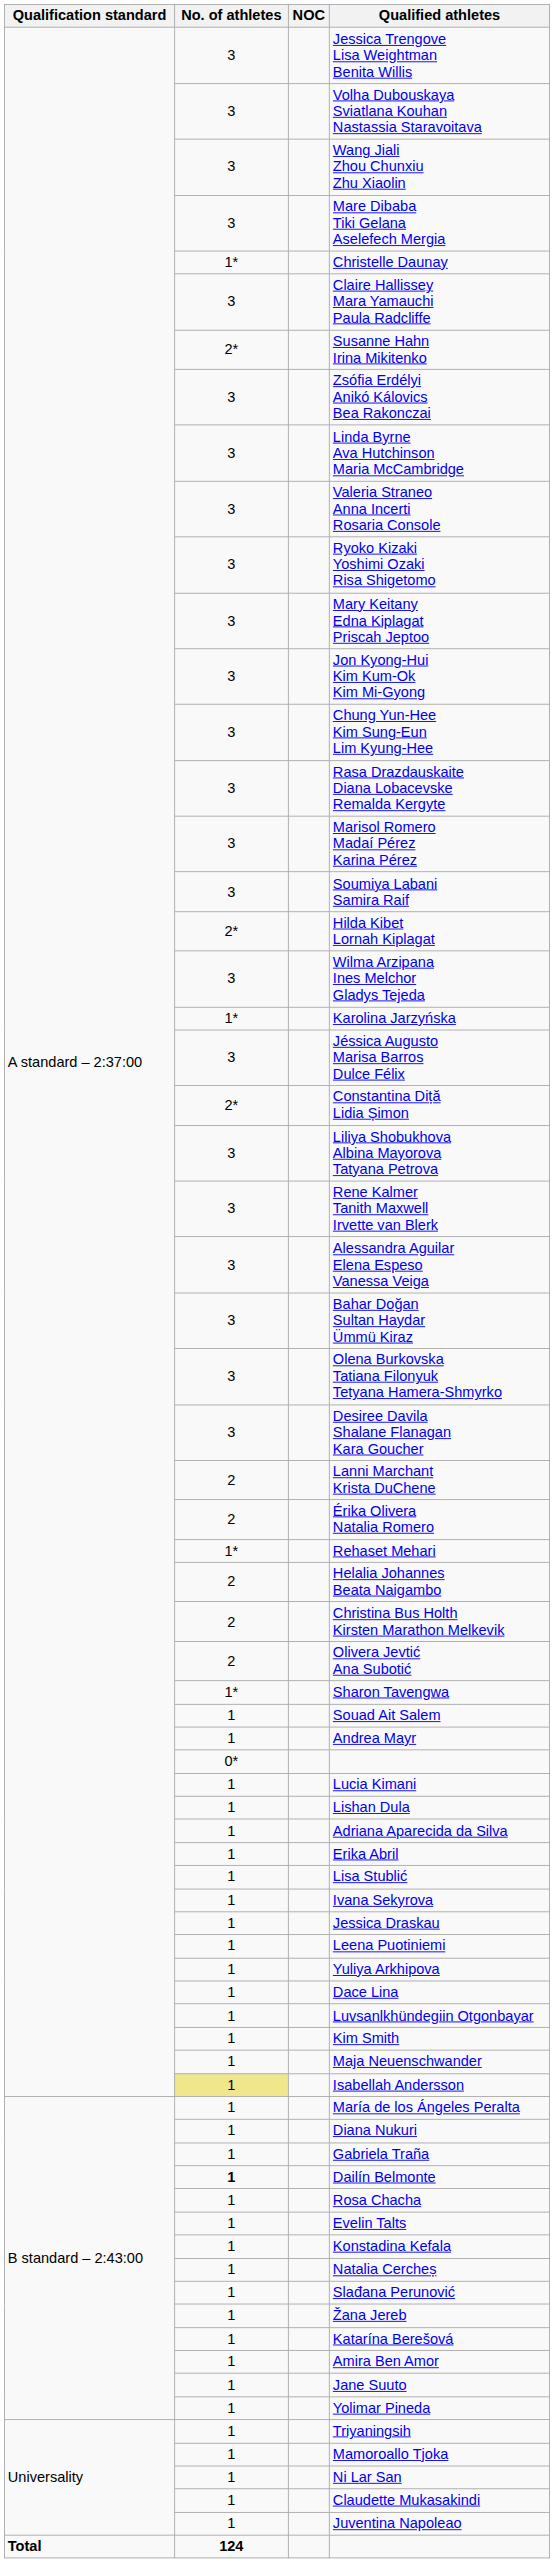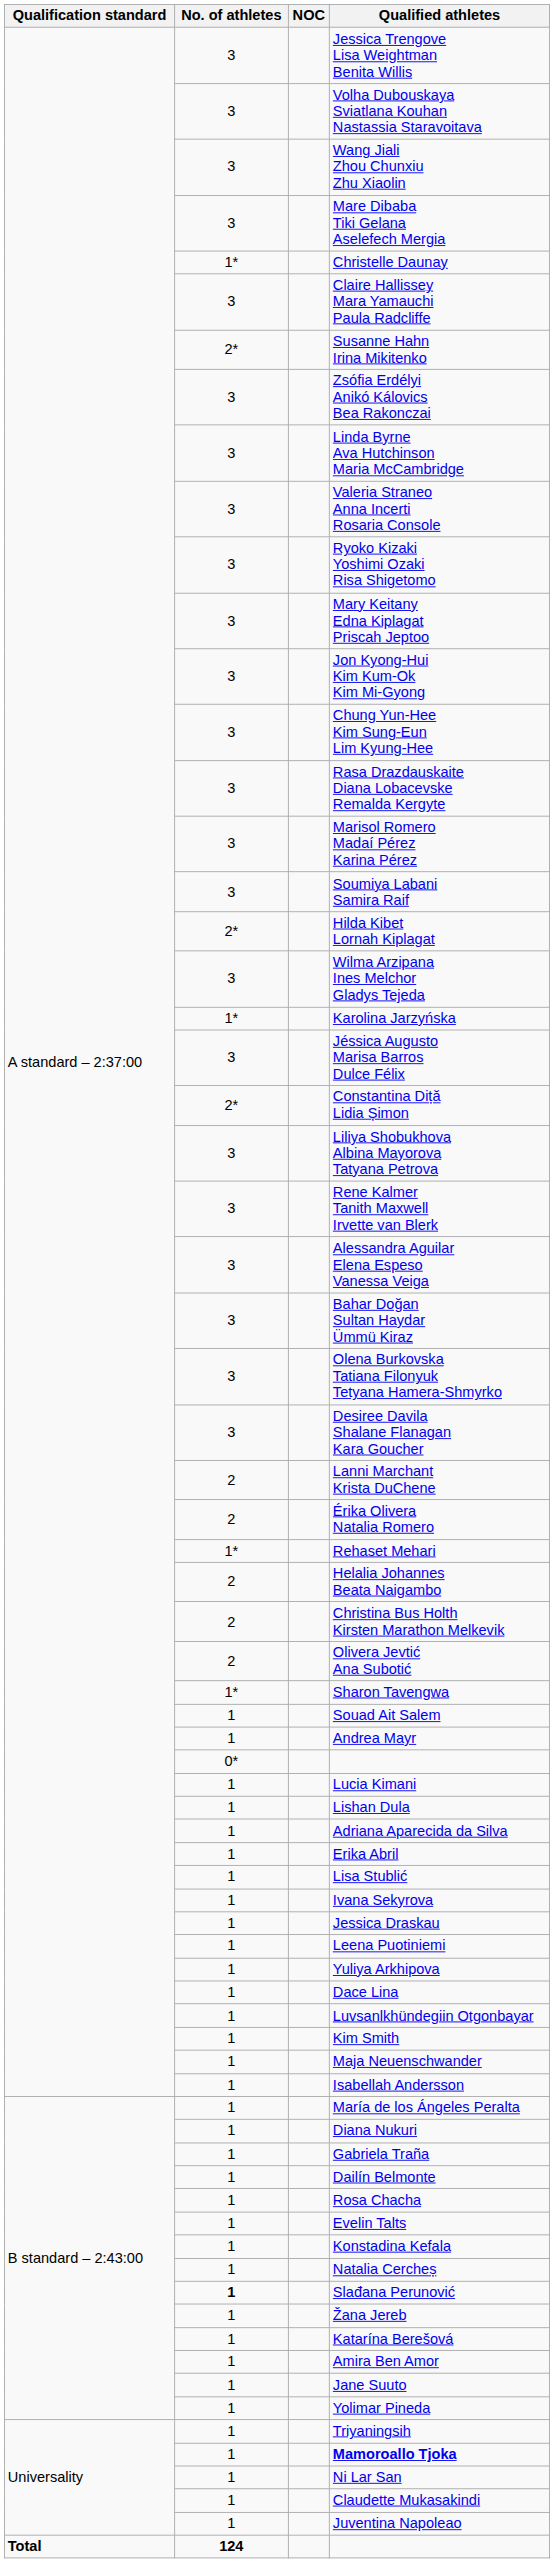(231, 2084) khaki background -> (231, 2084) no background
(231, 2177) bold -> (231, 2177) normal
(231, 2292) normal -> (231, 2292) bold
(391, 2454) normal -> (395, 2454) bold
